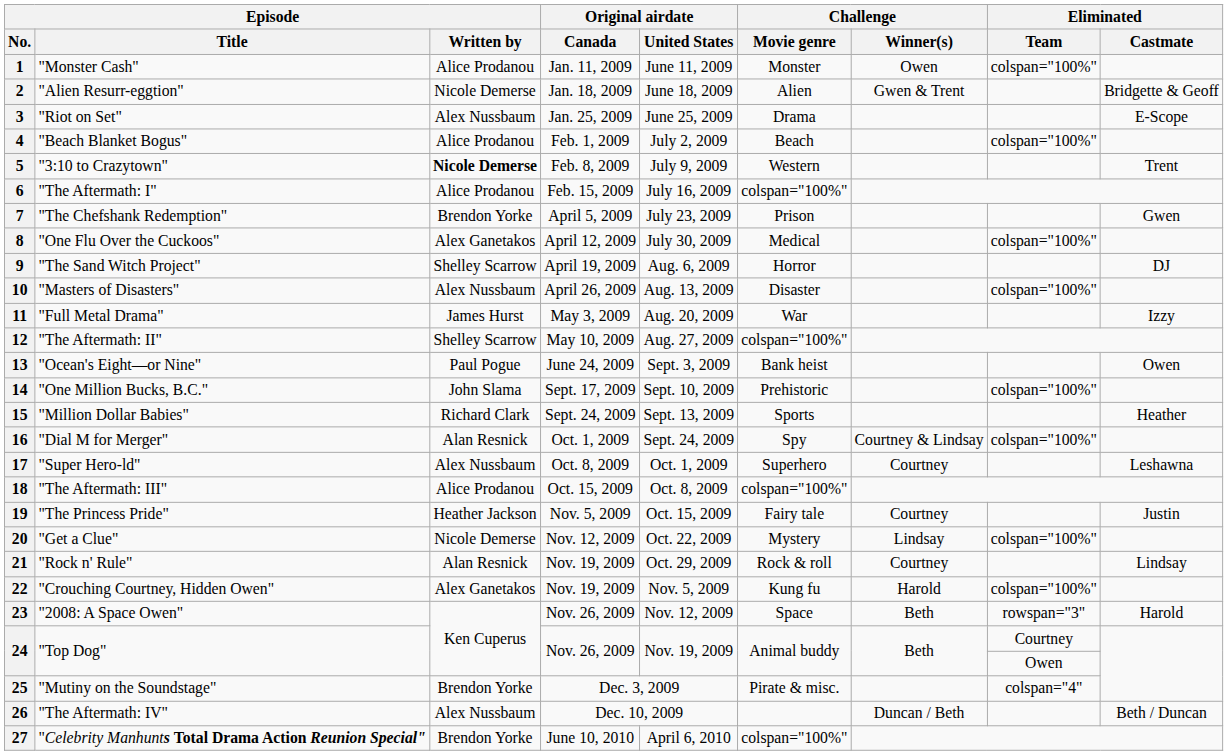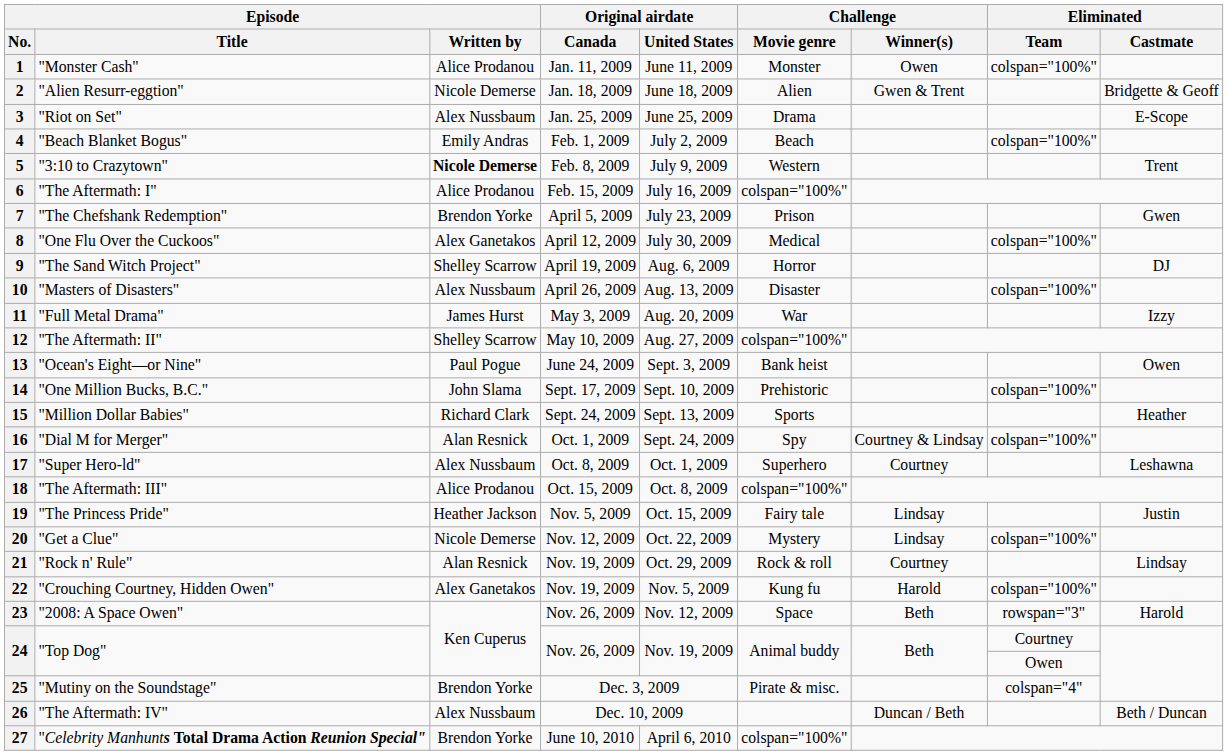(485, 141) Alice Prodanou -> (485, 141) Emily Andras
(919, 514) Courtney -> (919, 514) Lindsay
